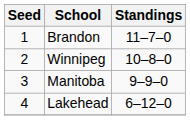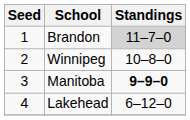(149, 37) no background -> (149, 37) lightgrey background
(149, 81) normal -> (149, 81) bold
